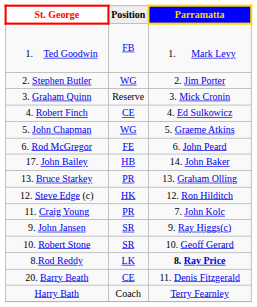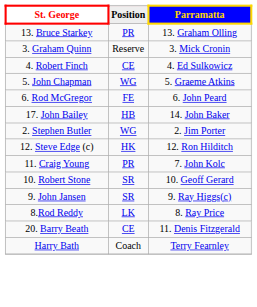- row: (57, 54)
rows swapped: (57, 80) <-> (57, 179)
rows swapped: (57, 244) <-> (57, 228)
(200, 261) bold -> (200, 213) normal
